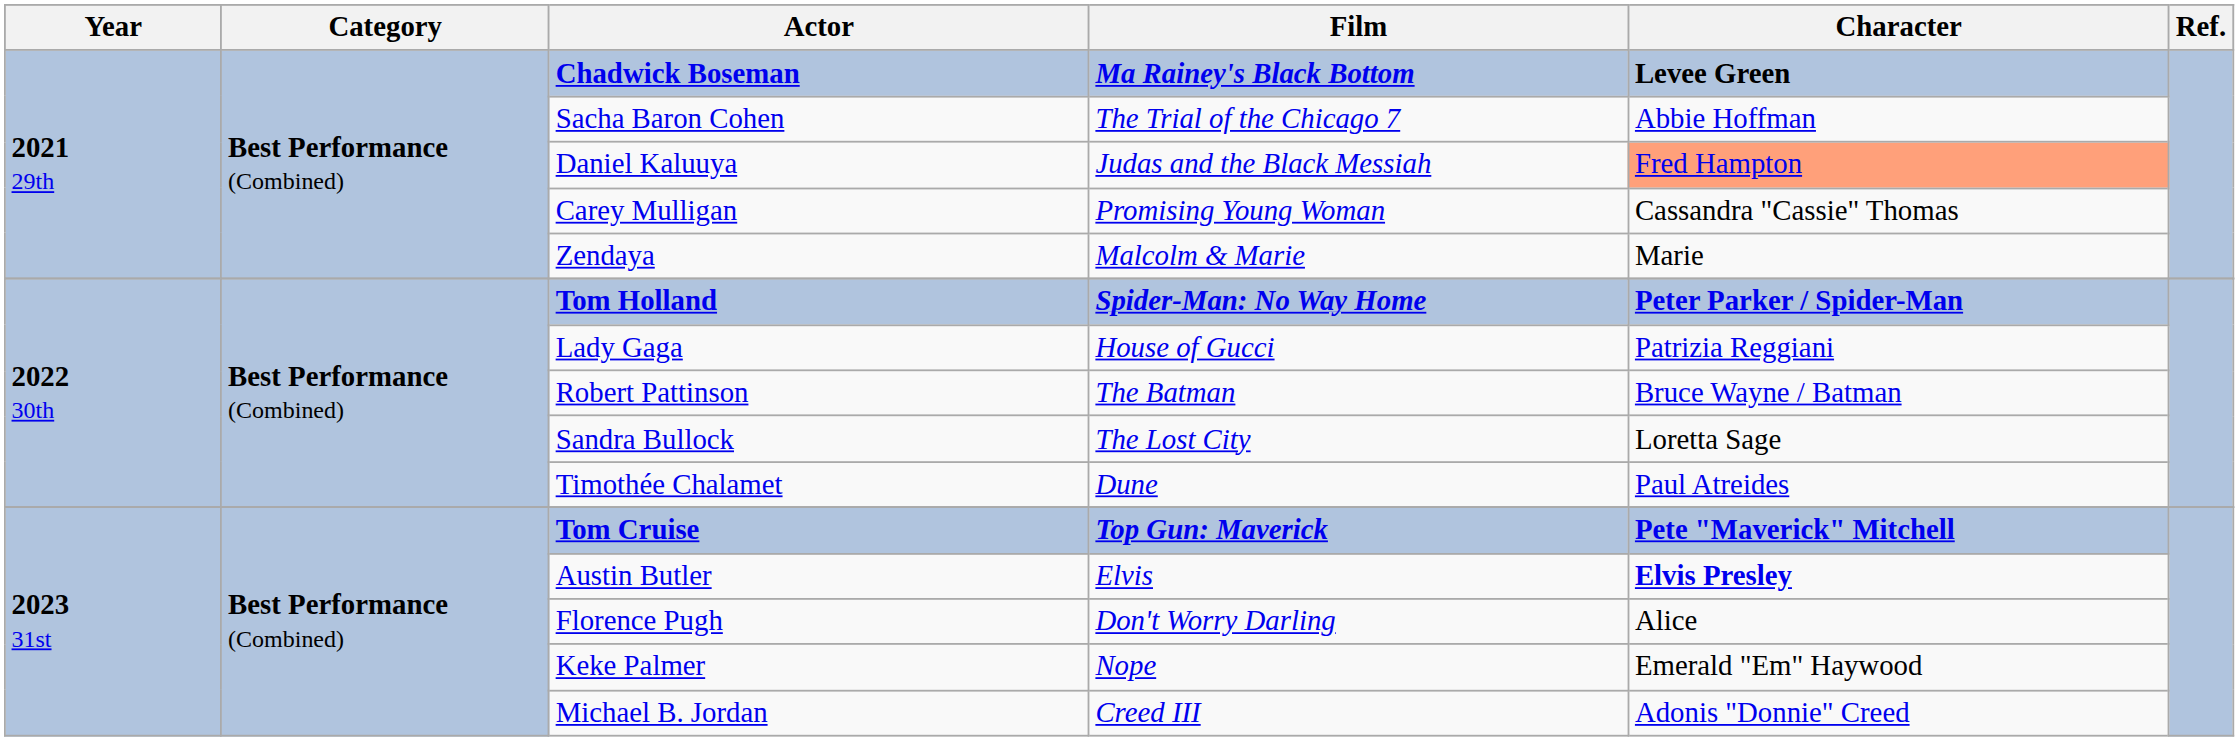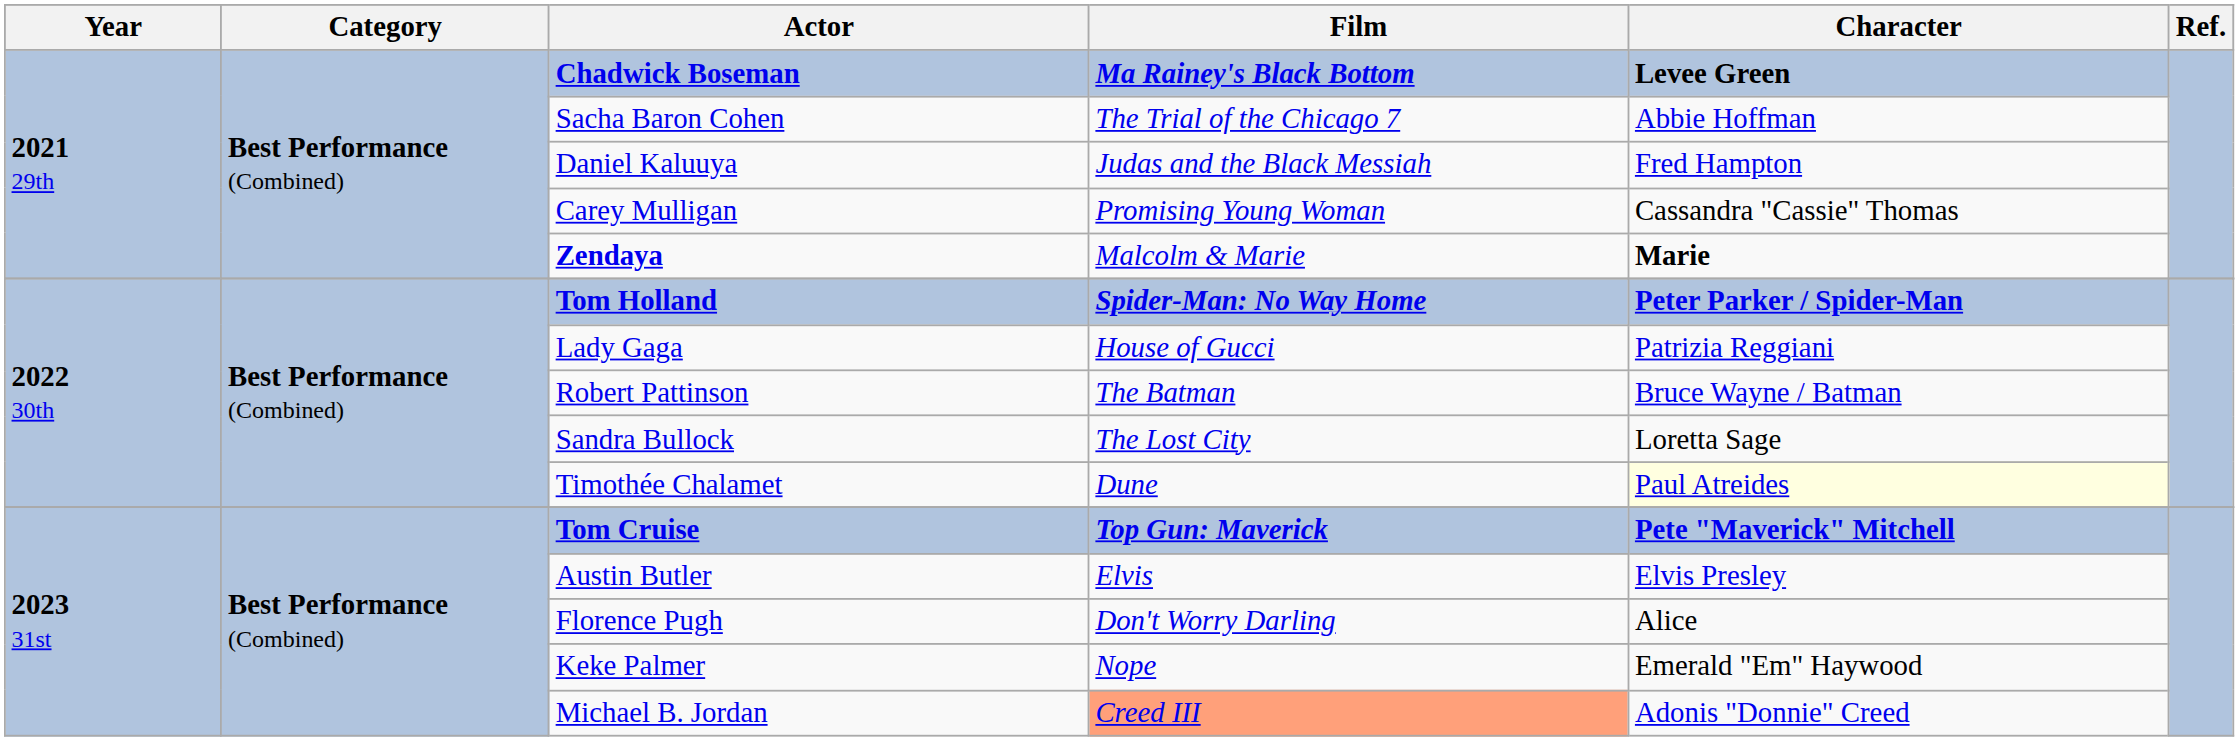(1718, 164) lightsalmon background -> (1718, 164) no background
(605, 255) normal -> (609, 255) bold
(1669, 255) normal -> (1672, 255) bold
(1712, 484) no background -> (1712, 484) lightyellow background
(1713, 575) bold -> (1711, 575) normal
(1148, 712) no background -> (1148, 712) lightsalmon background
